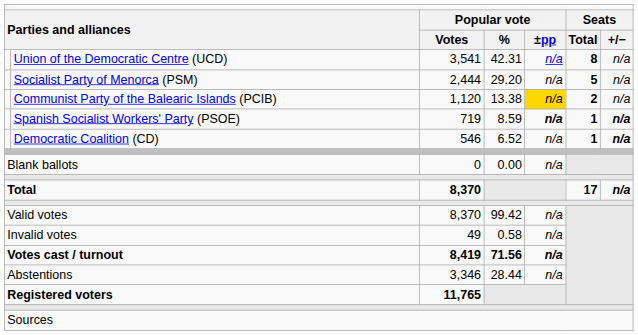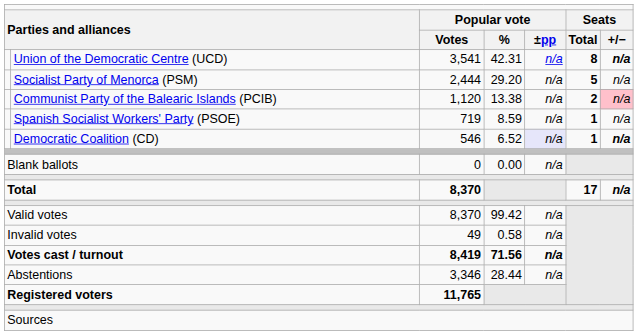(622, 59) normal -> (621, 59) bold
(554, 99) gold background -> (554, 99) no background
(622, 99) no background -> (622, 99) pink background
(554, 119) bold -> (554, 119) normal
(621, 119) bold -> (622, 119) normal
(554, 138) no background -> (554, 138) lavender background
